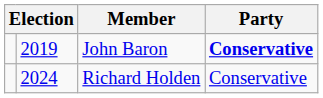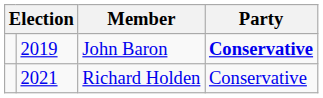(39, 78) 2024 -> (39, 78) 2021
